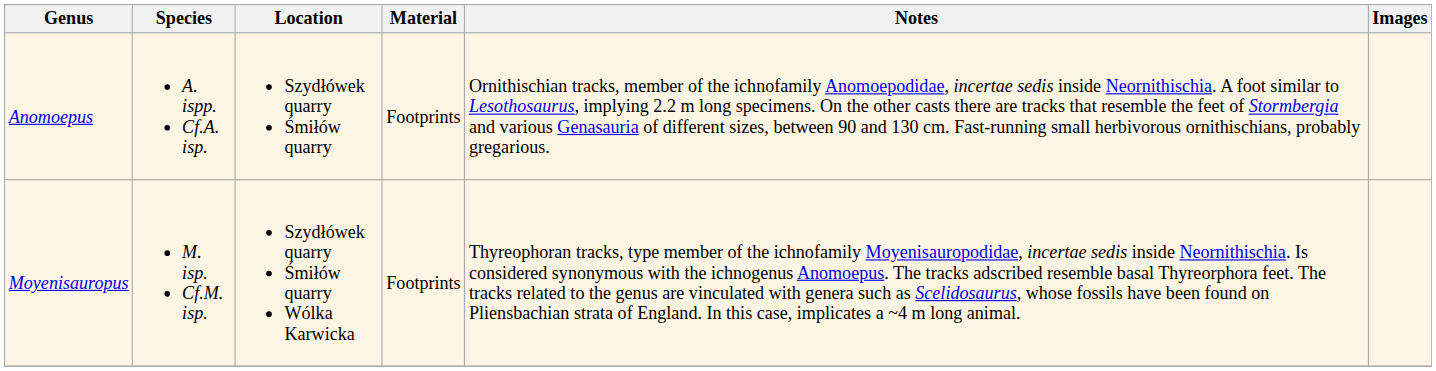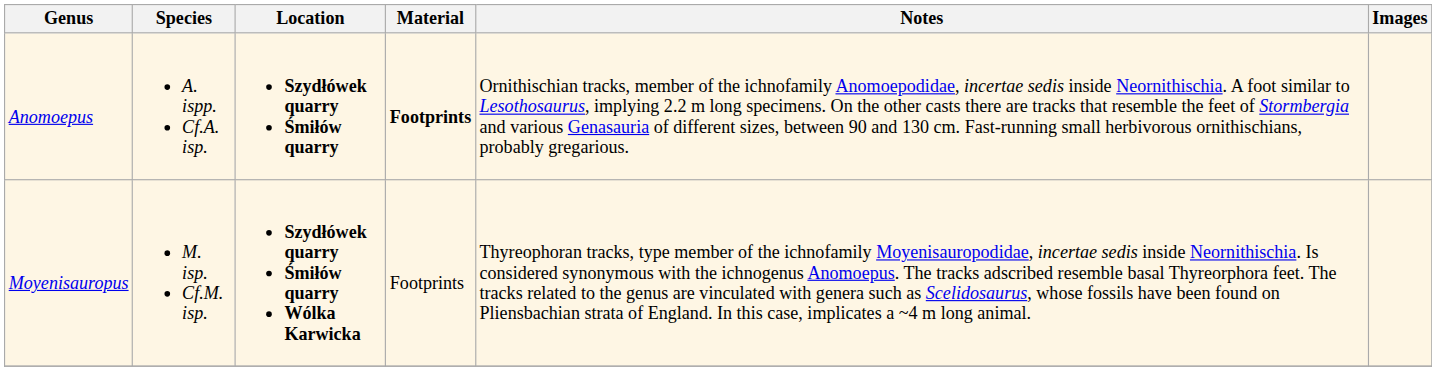(309, 117) normal -> (310, 117) bold
(423, 116) normal -> (430, 116) bold
(309, 283) normal -> (310, 283) bold
